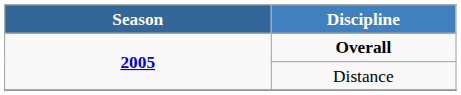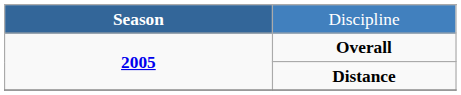(363, 18) bold -> (364, 18) normal
(363, 76) normal -> (364, 76) bold
